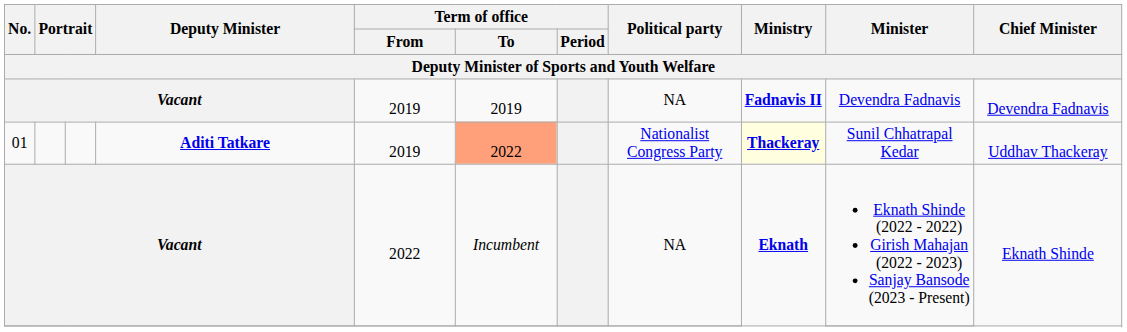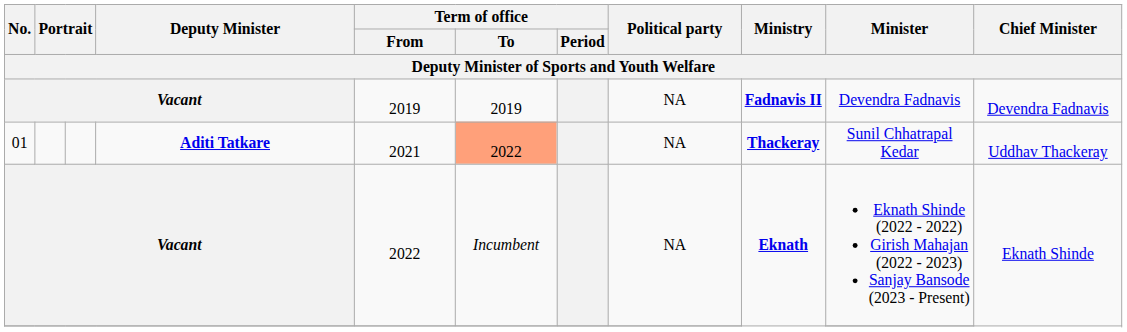(405, 151) 2019 -> (405, 151) 2021
(675, 142) Nationalist Congress Party -> (675, 142) NA
(783, 142) lightyellow background -> (783, 142) no background
